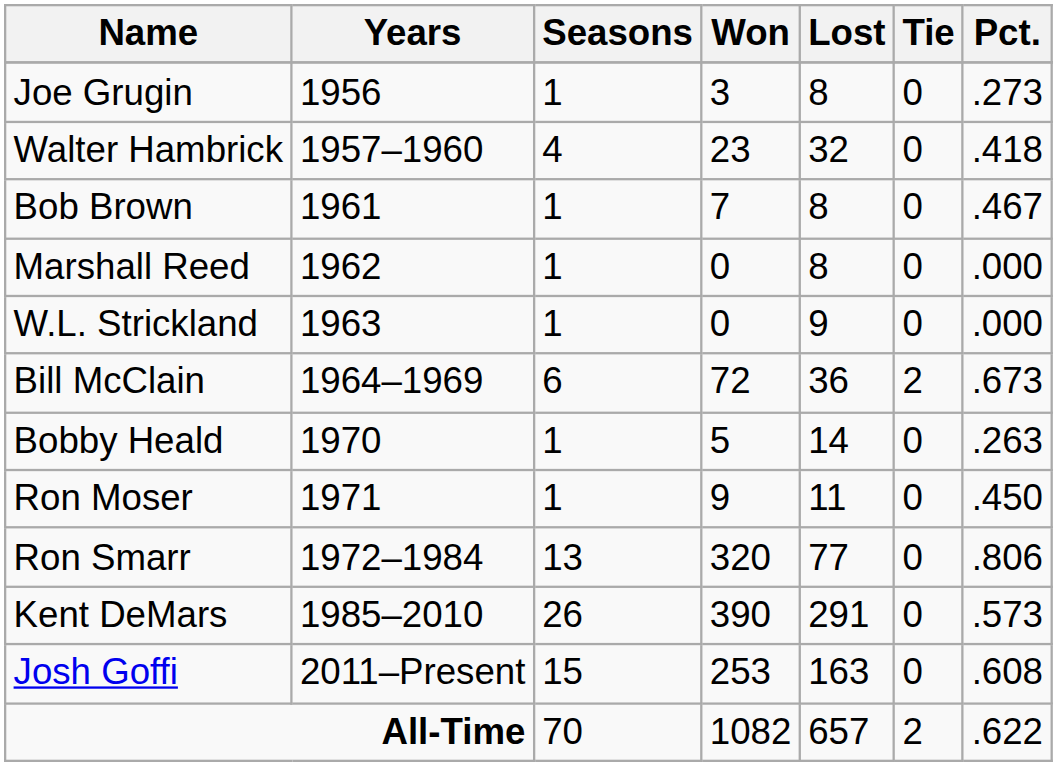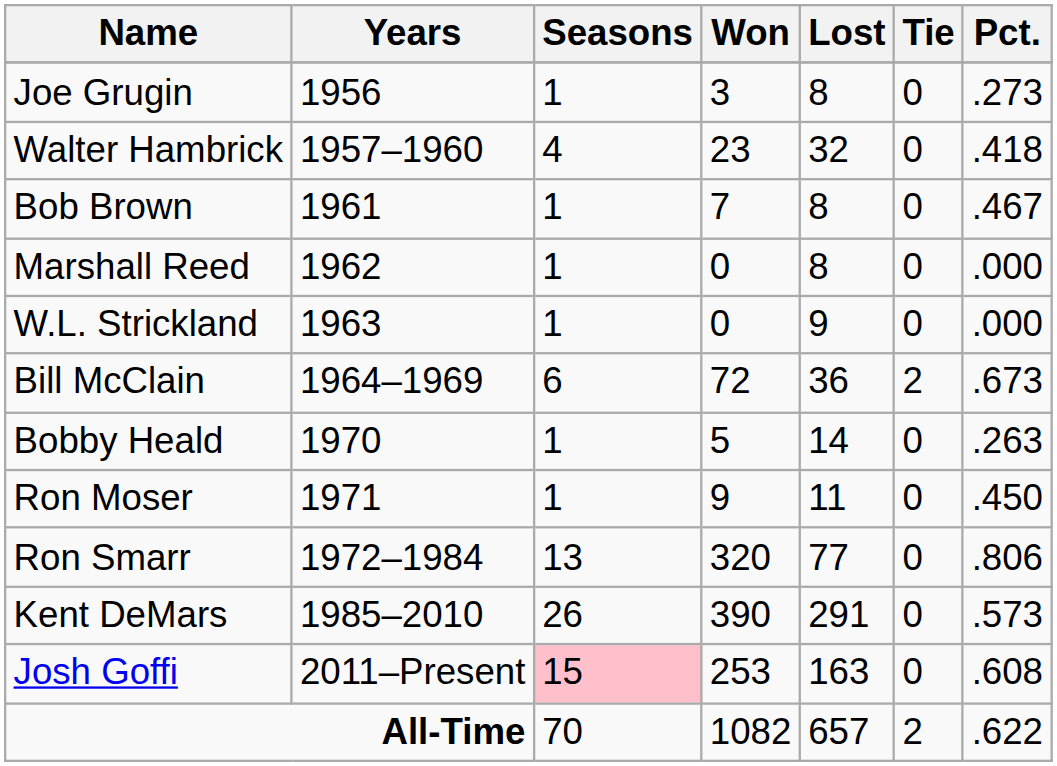(563, 672) no background -> (563, 672) pink background
